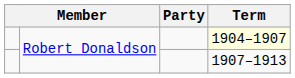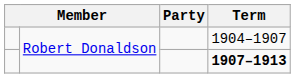(249, 39) lightyellow background -> (249, 39) no background
(249, 61) normal -> (249, 61) bold
